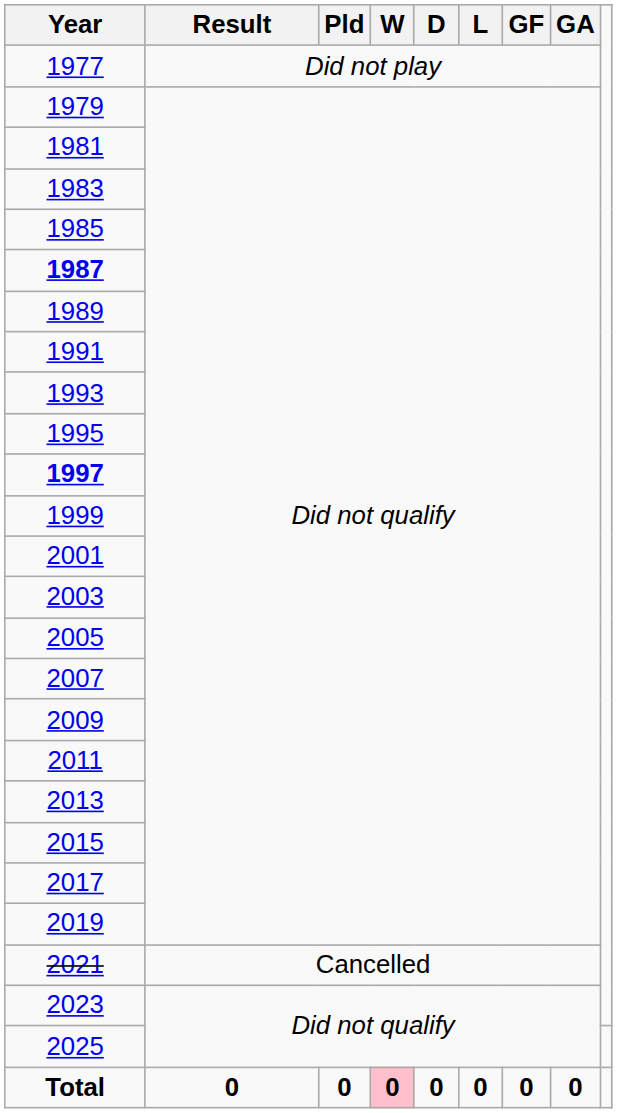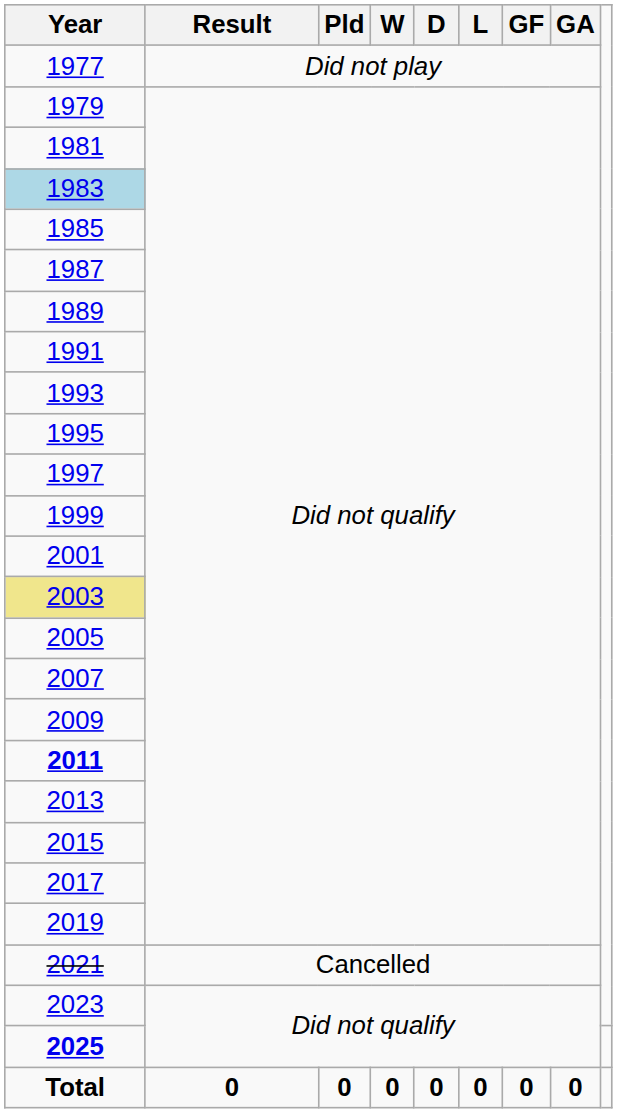(75, 188) no background -> (75, 188) lightblue background
(75, 270) bold -> (75, 270) normal
(75, 474) bold -> (75, 474) normal
(75, 596) no background -> (75, 596) khaki background
(75, 760) normal -> (75, 760) bold
(75, 1046) normal -> (75, 1046) bold
(392, 1087) pink background -> (392, 1087) no background
